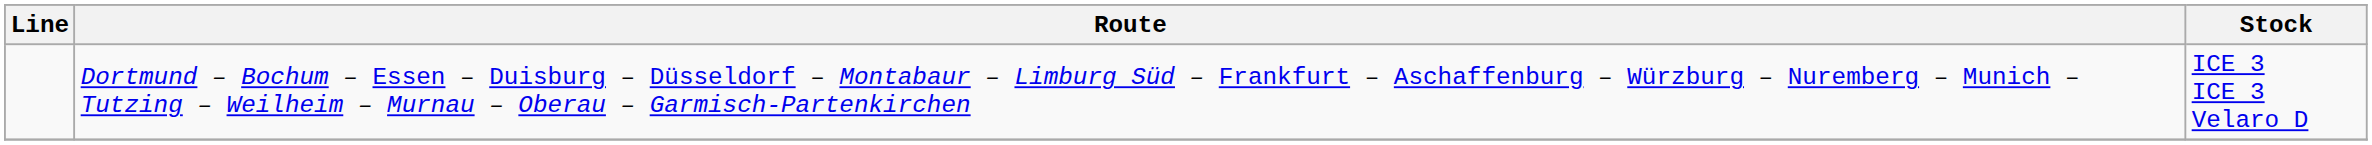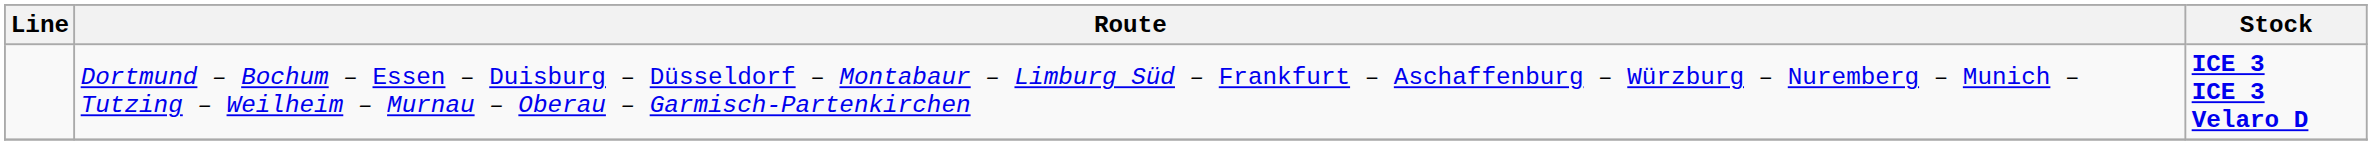(2250, 92) normal -> (2250, 92) bold
